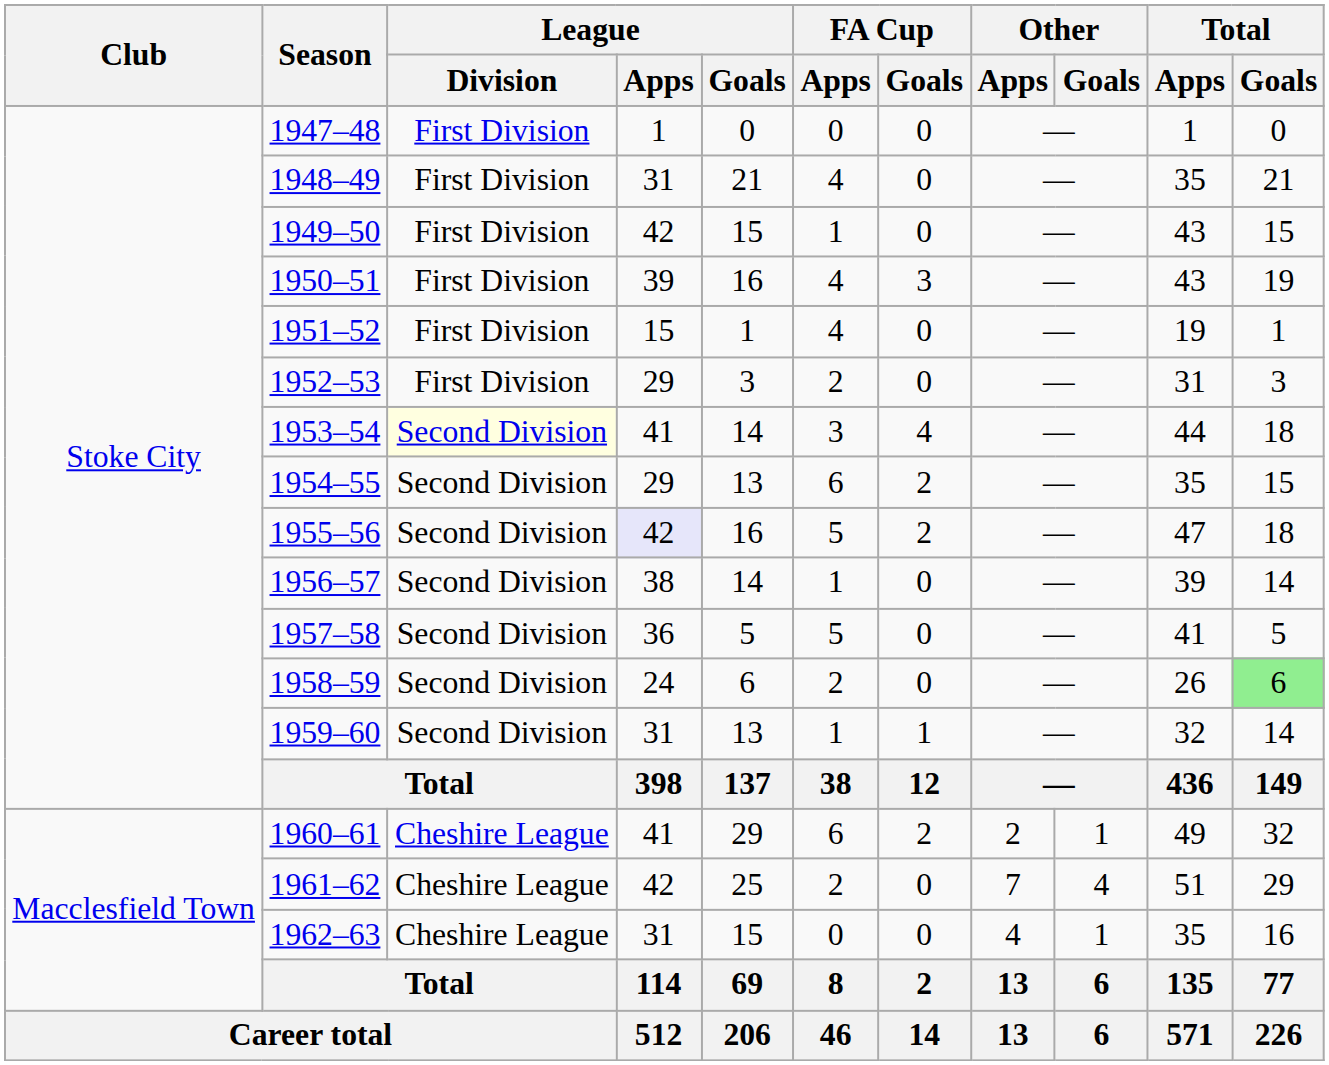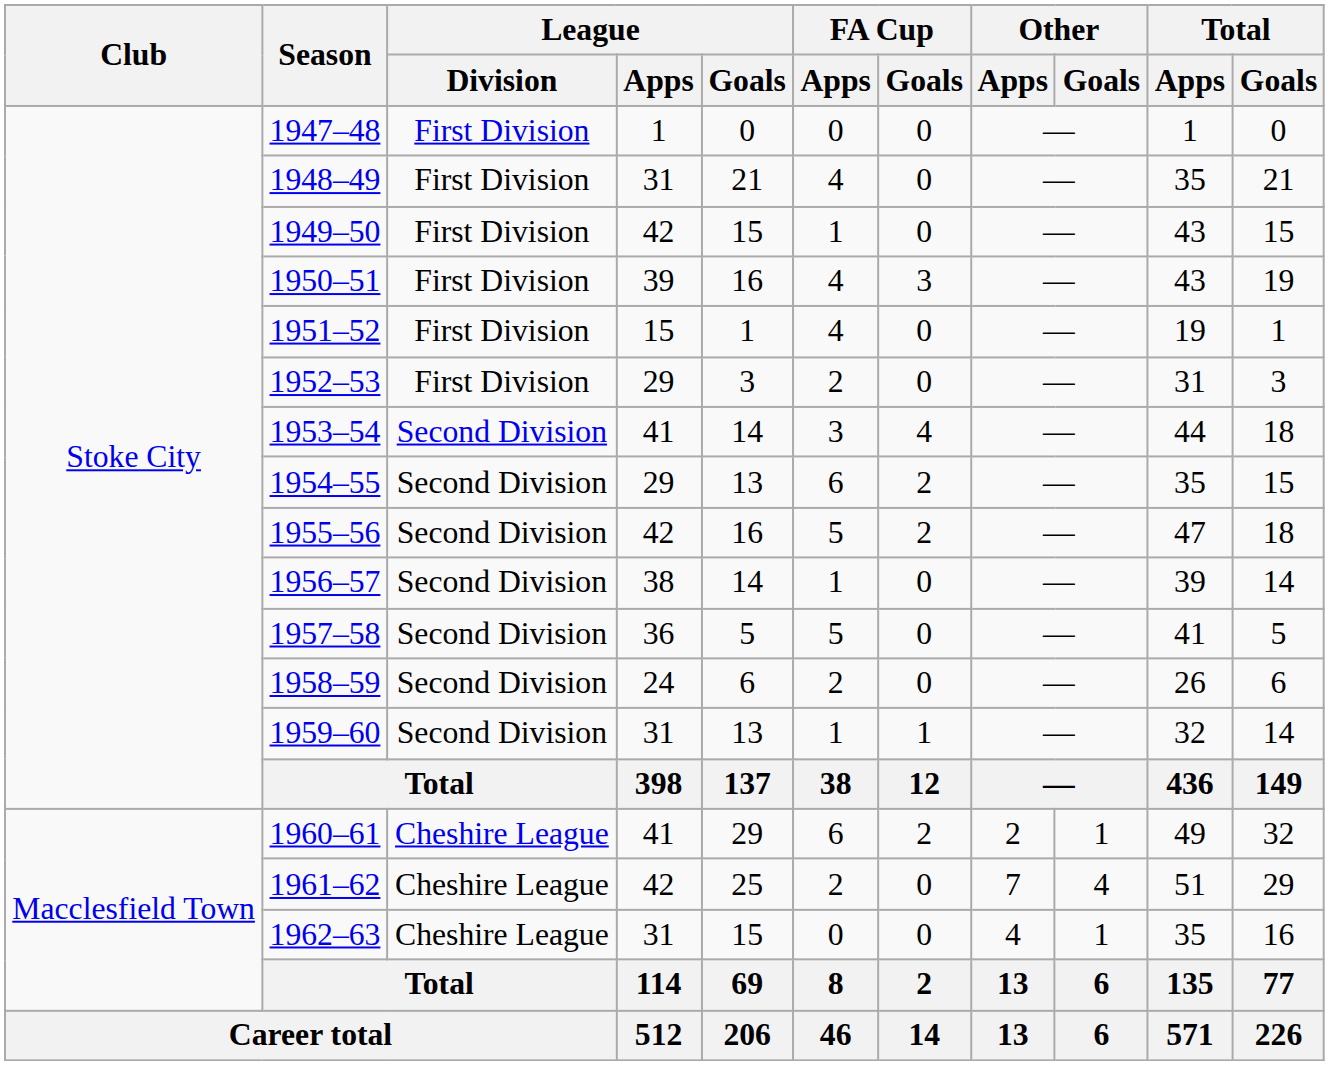(502, 431) lightyellow background -> (502, 431) no background
(659, 532) lavender background -> (659, 532) no background
(1279, 682) lightgreen background -> (1279, 682) no background
